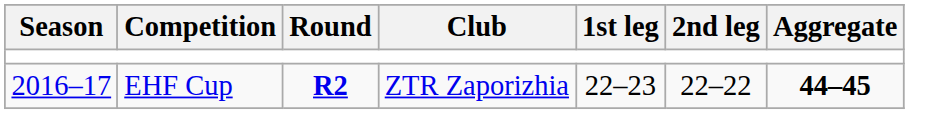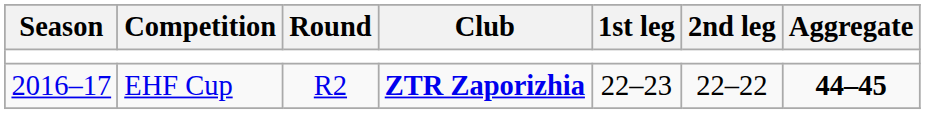(330, 85) bold -> (330, 85) normal
(477, 85) normal -> (485, 85) bold
